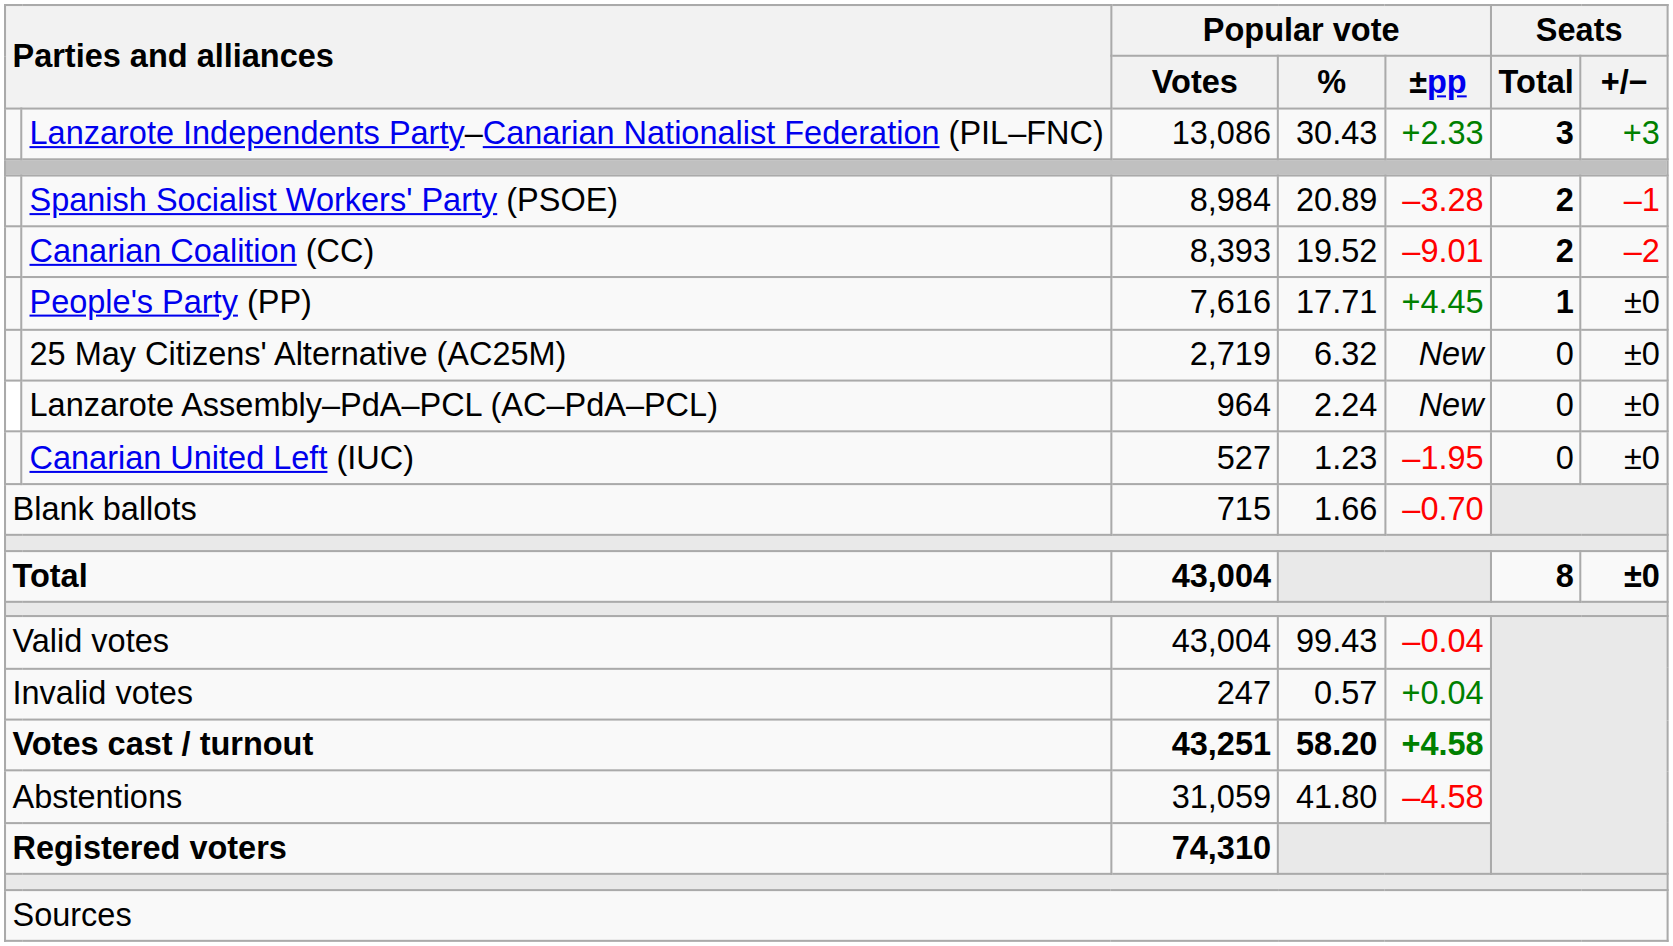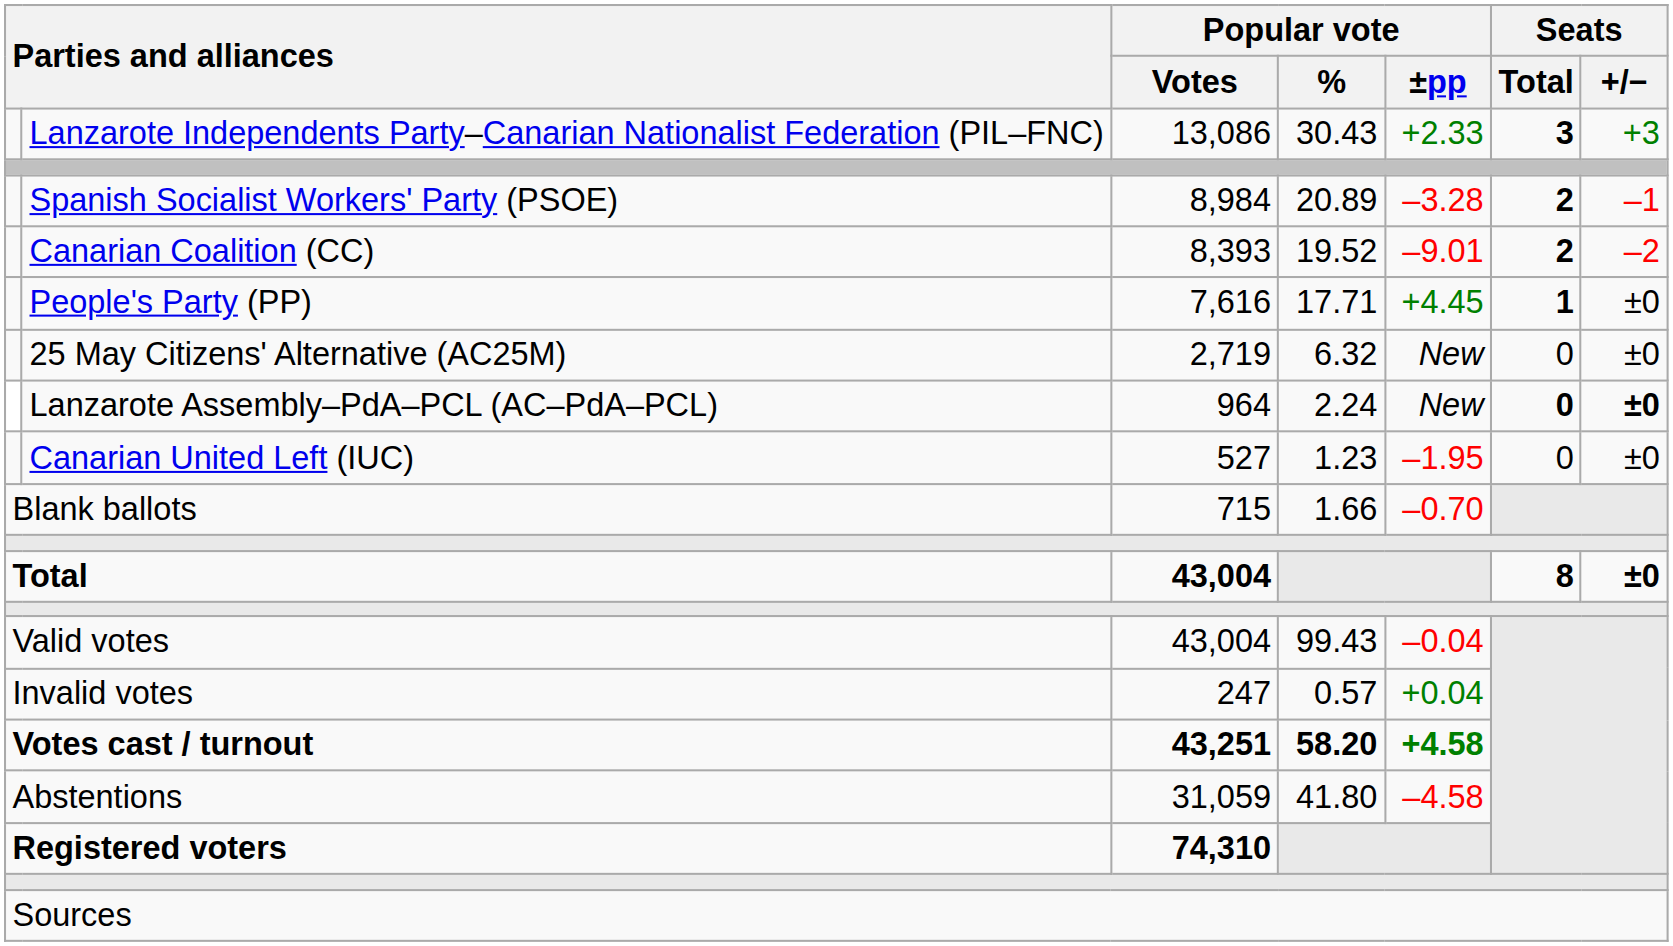(1565, 405) normal -> (1565, 405) bold
(1642, 405) normal -> (1642, 405) bold
